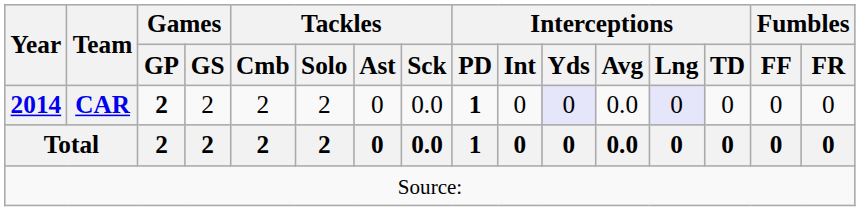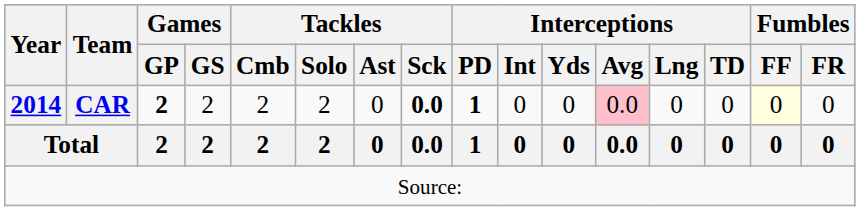(427, 104) normal -> (427, 104) bold
(569, 104) lavender background -> (569, 104) no background
(622, 104) no background -> (622, 104) pink background
(677, 104) lavender background -> (677, 104) no background
(776, 104) no background -> (776, 104) lightyellow background
